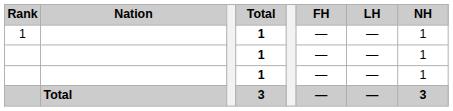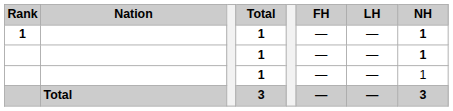(23, 34) normal -> (23, 34) bold
(423, 34) normal -> (423, 34) bold
(423, 54) normal -> (423, 54) bold
